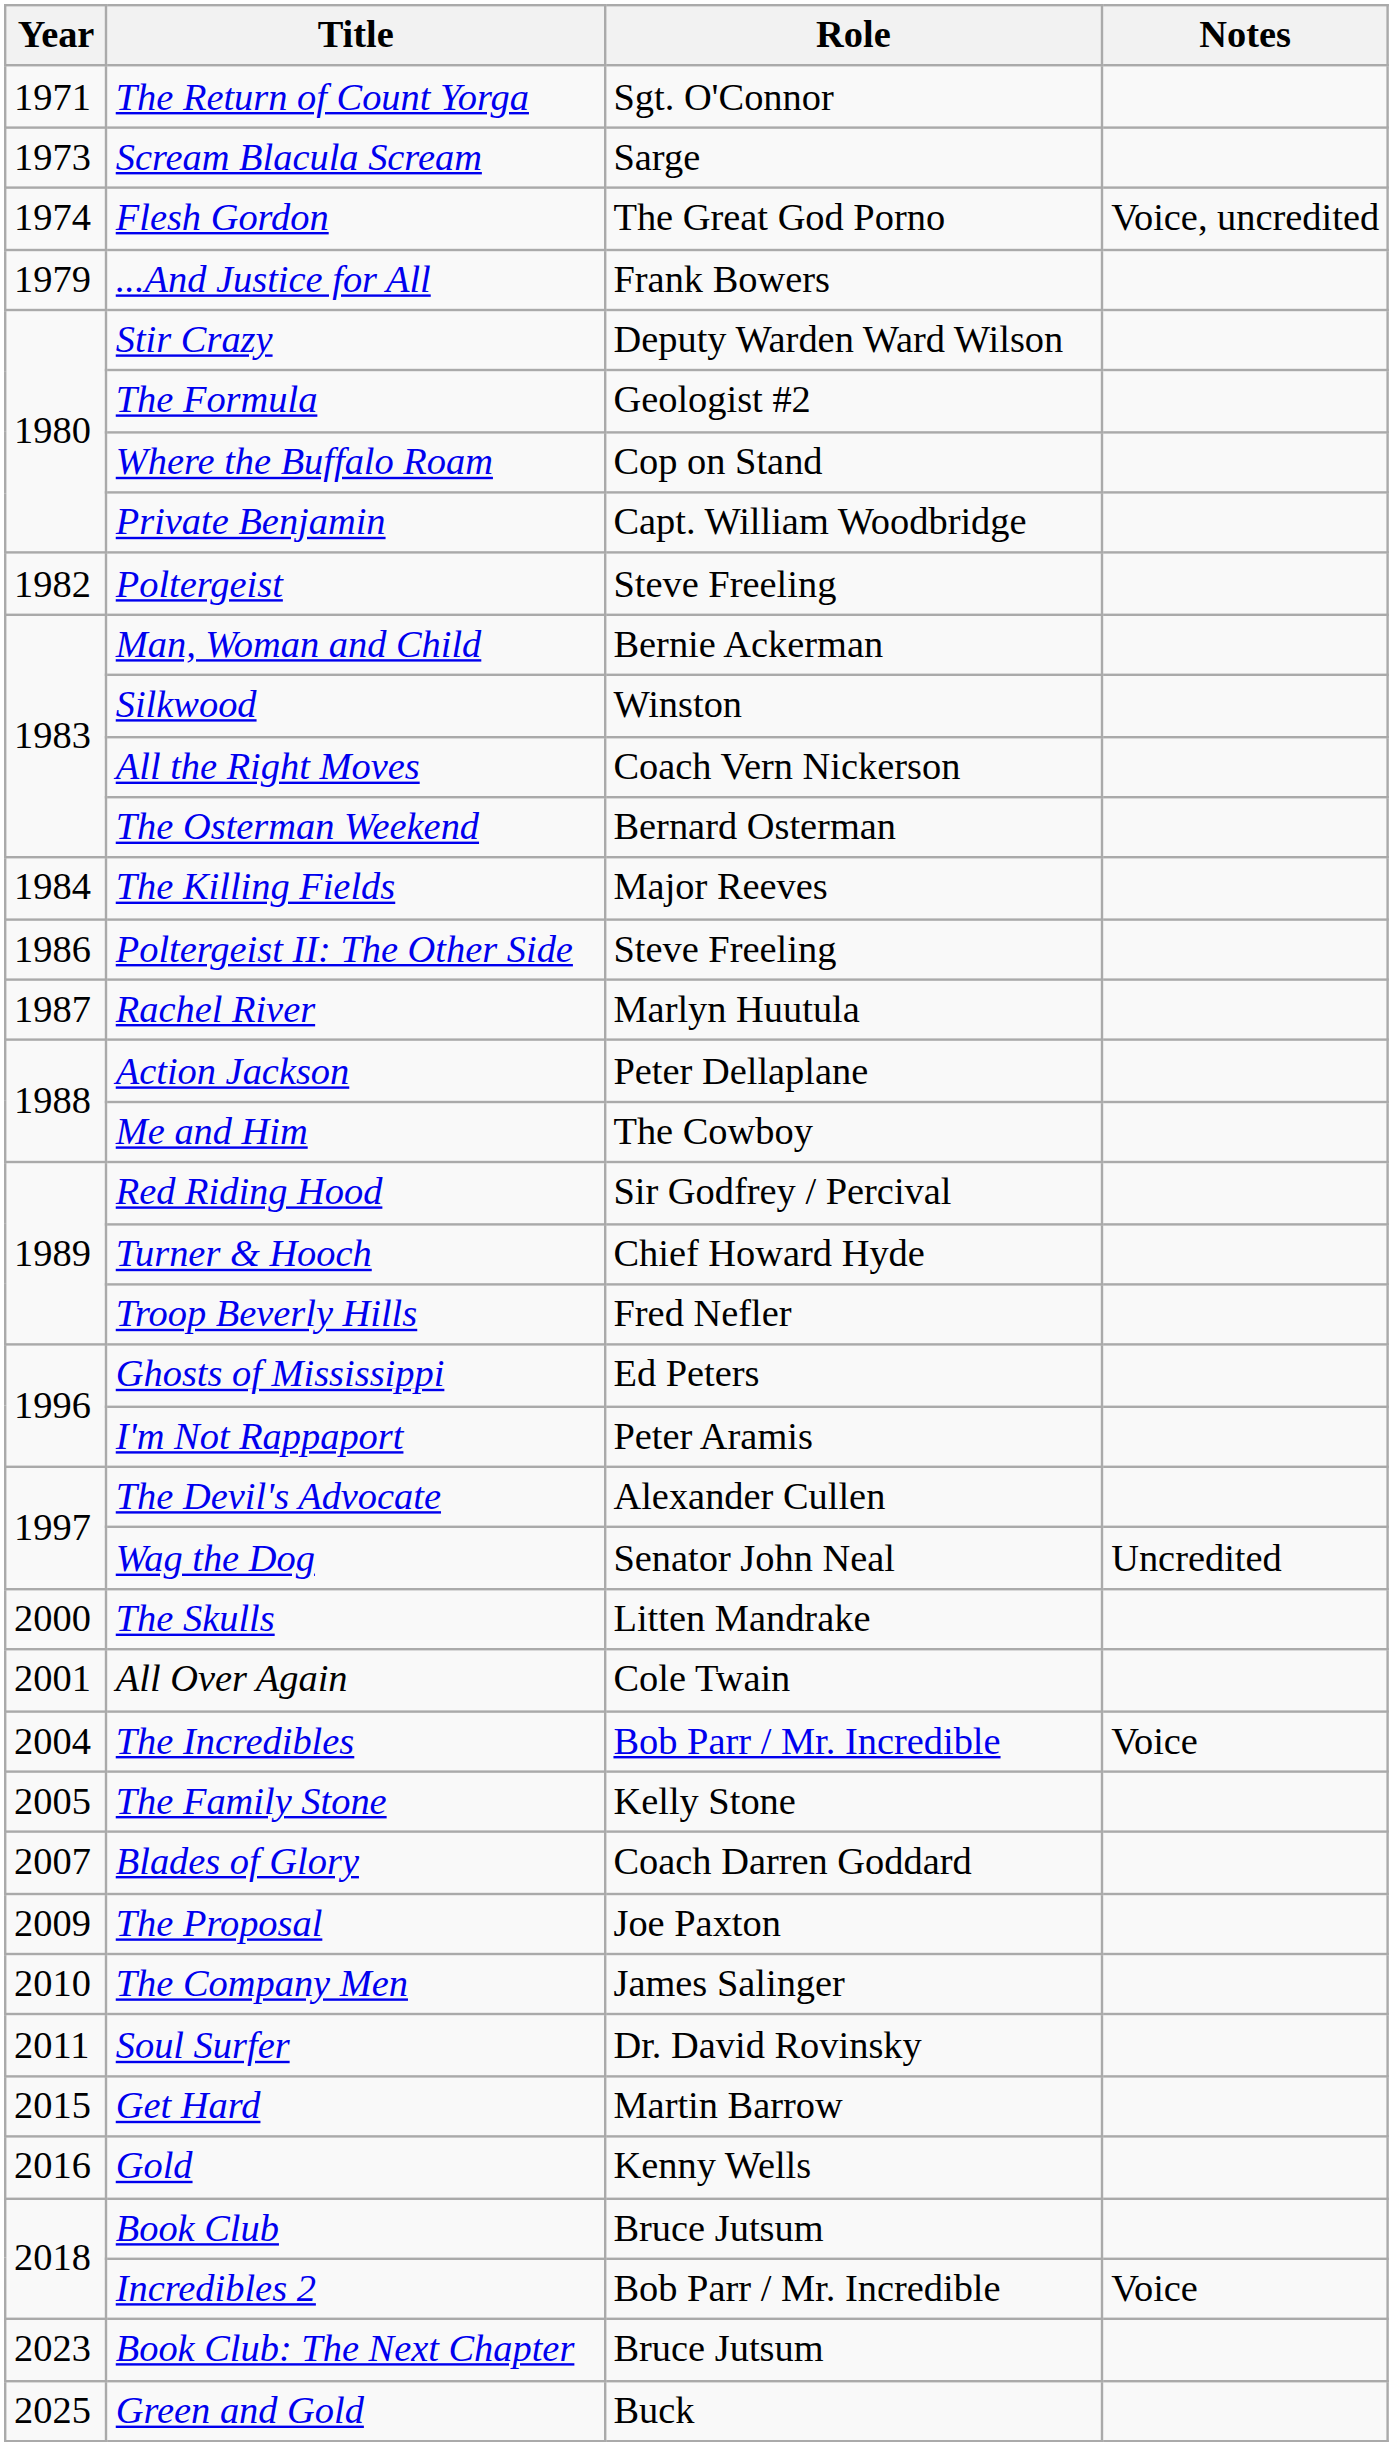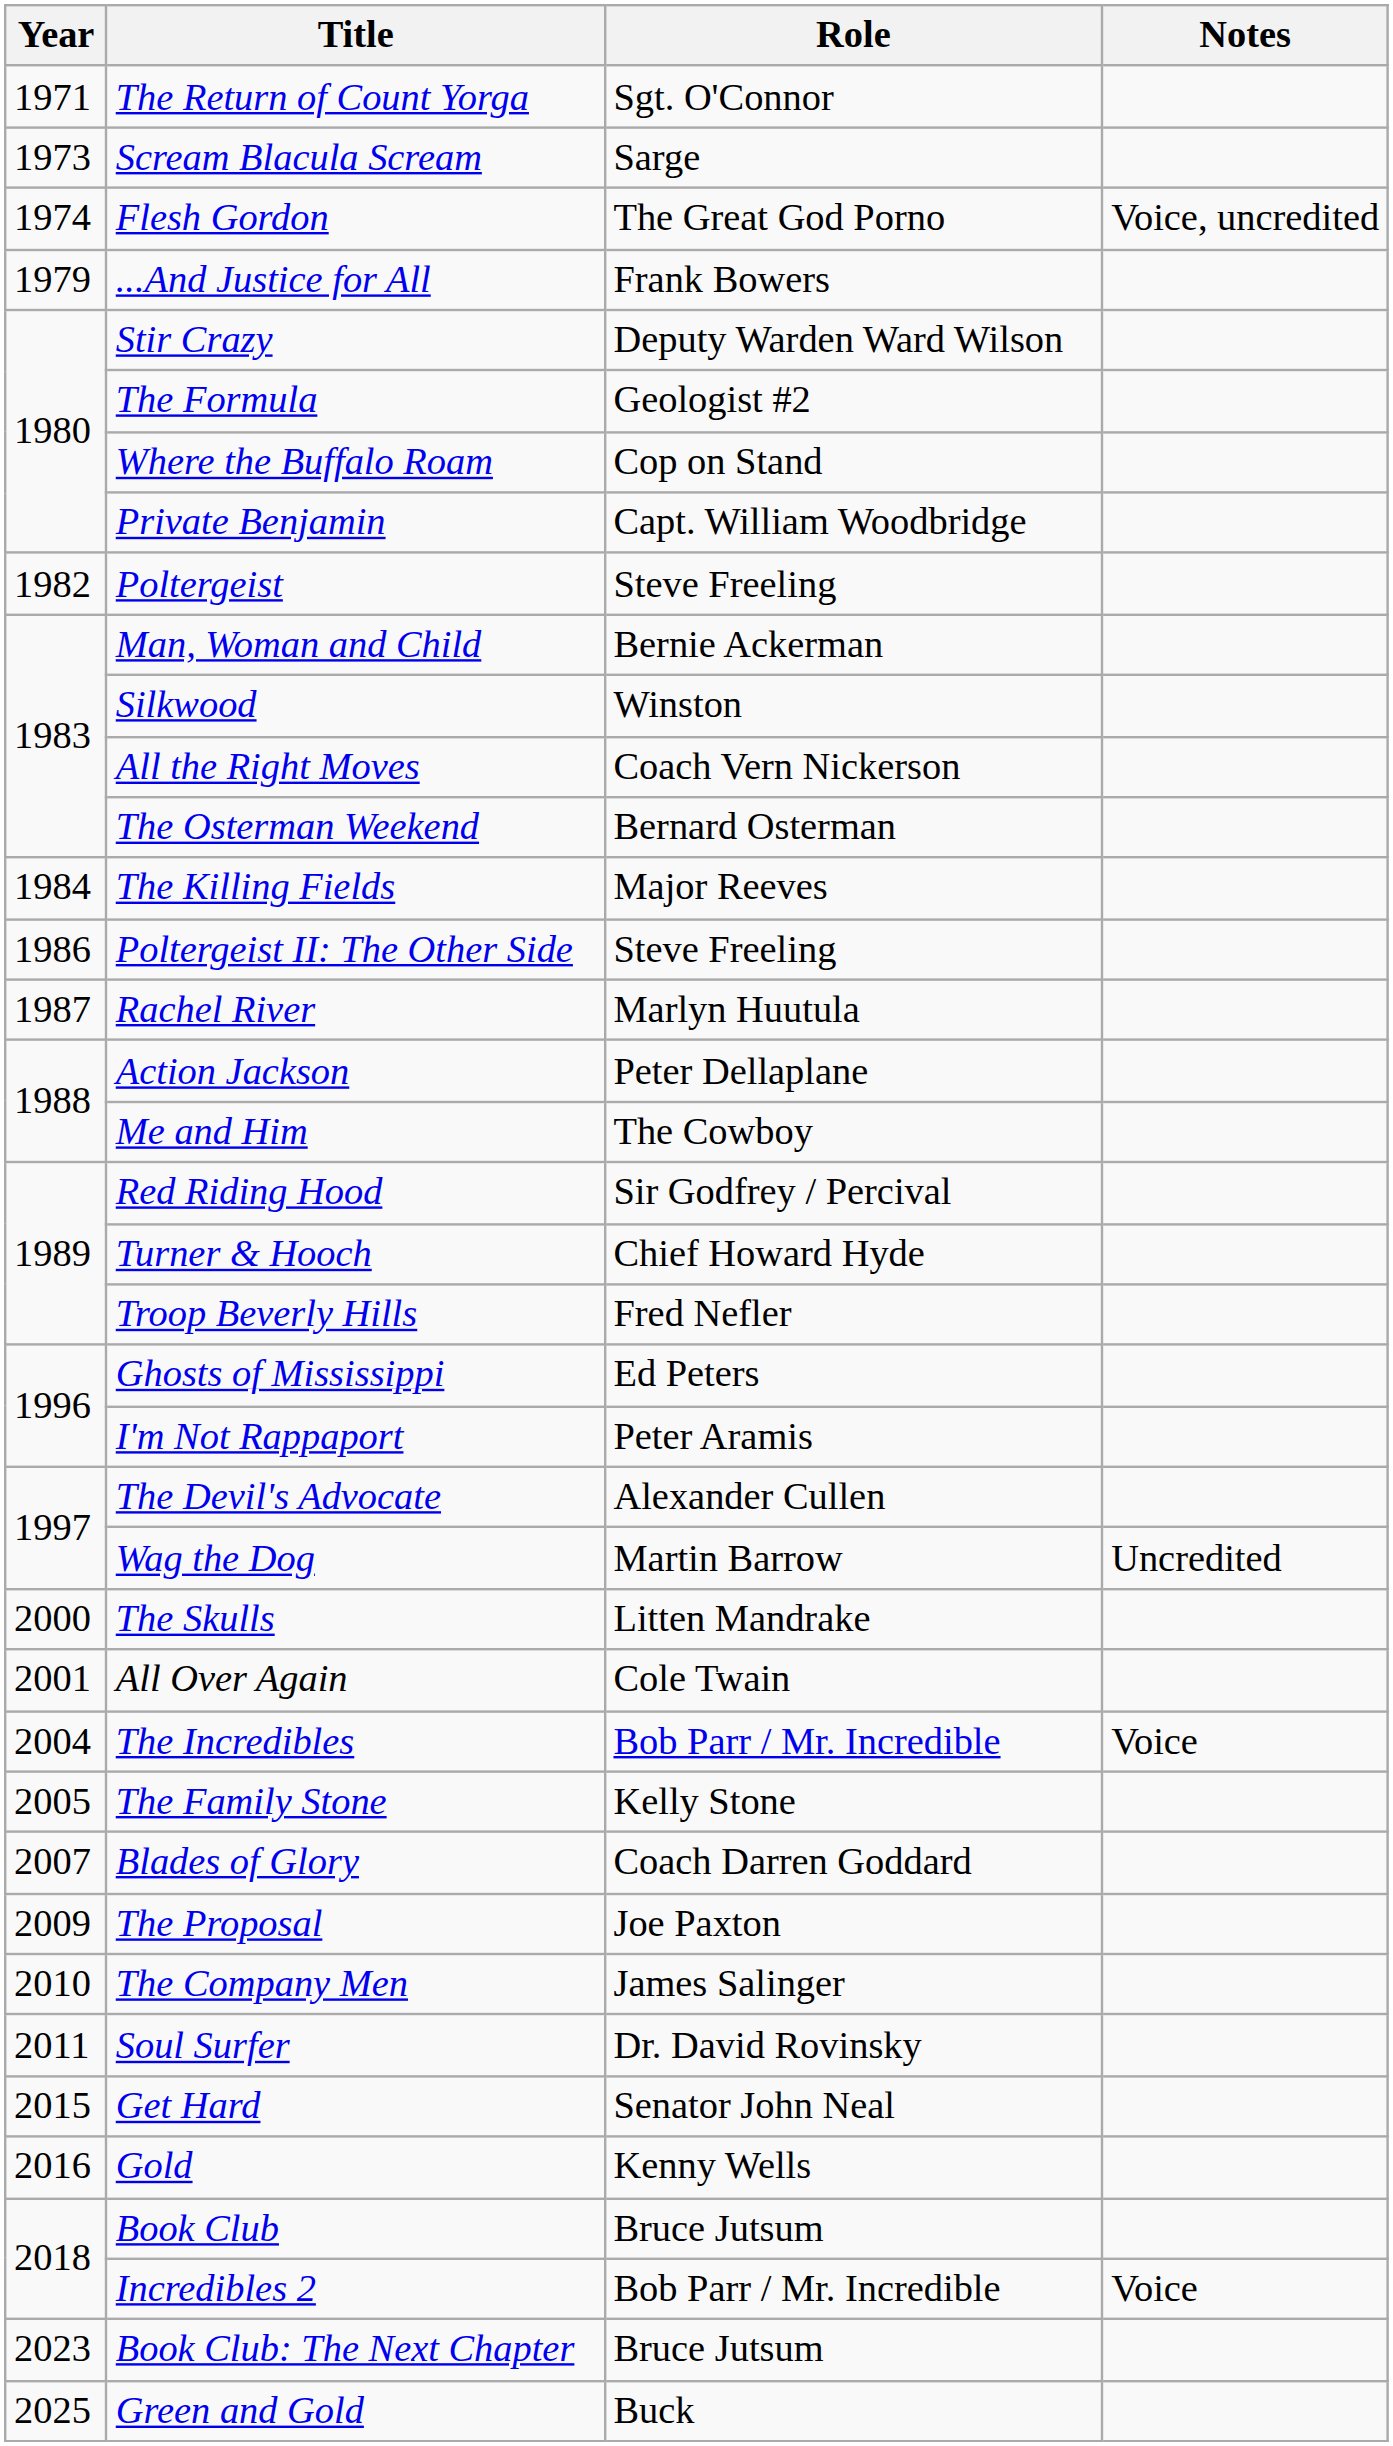(754, 1557) Senator John Neal -> (728, 1557) Martin Barrow
(728, 2105) Martin Barrow -> (754, 2105) Senator John Neal
